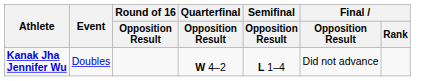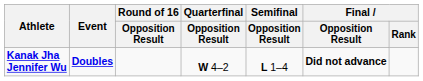(91, 62) normal -> (92, 62) bold
(341, 62) normal -> (346, 62) bold
